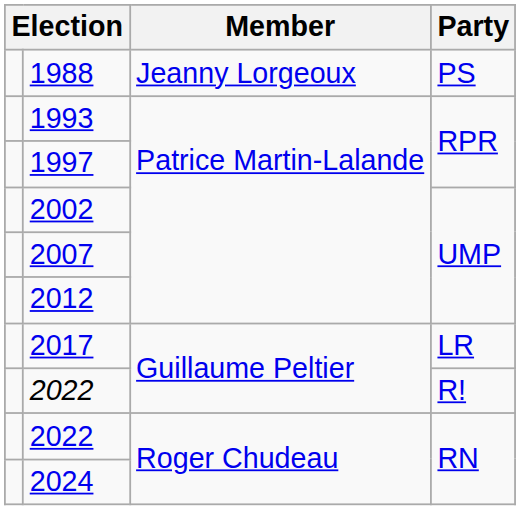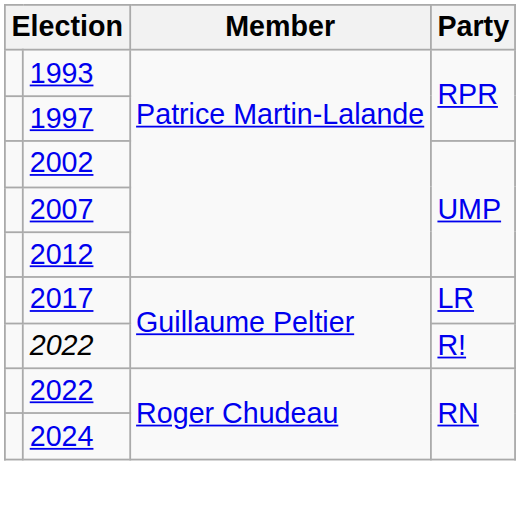- row: (62, 72)
